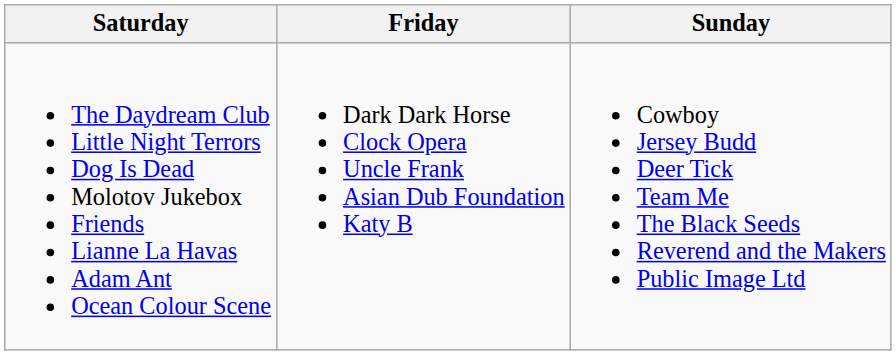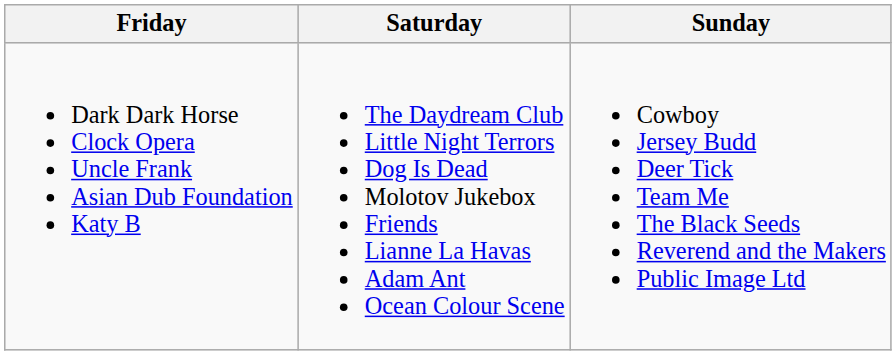columns swapped: (423, 23) <-> (141, 23)
